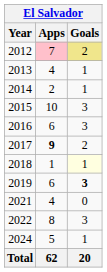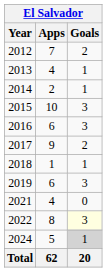(52, 51) pink background -> (52, 51) no background
(85, 51) khaki background -> (85, 51) no background
(52, 145) bold -> (52, 145) normal
(85, 164) lightyellow background -> (85, 164) no background
(85, 182) bold -> (85, 182) normal
(85, 220) no background -> (85, 220) lightyellow background
(85, 239) no background -> (85, 239) lightgrey background
